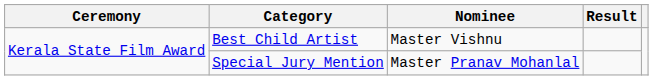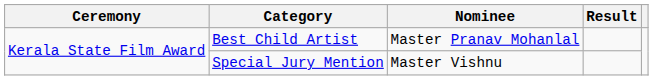(446, 40) Master Vishnu -> (485, 40) Master Pranav Mohanlal
(485, 63) Master Pranav Mohanlal -> (446, 63) Master Vishnu
